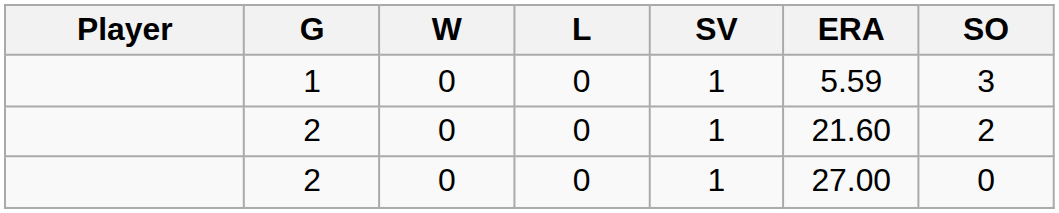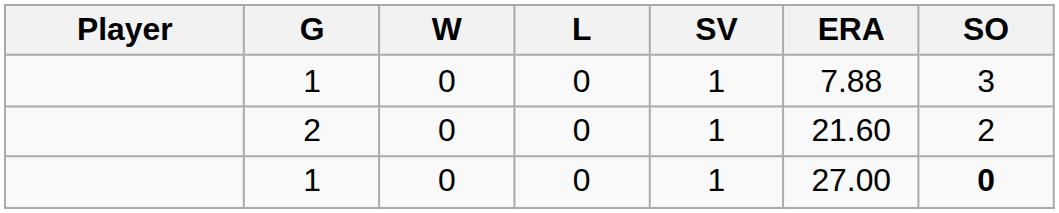(851, 80) 5.59 -> (851, 80) 7.88
(312, 181) 2 -> (312, 181) 1
(986, 181) normal -> (986, 181) bold
